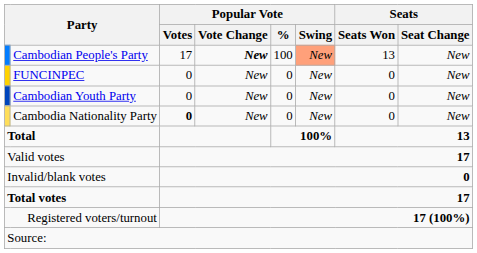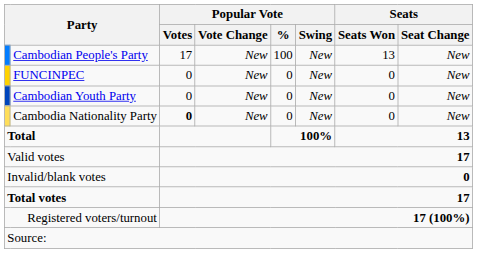(256, 55) bold -> (256, 55) normal
(321, 55) lightsalmon background -> (321, 55) no background
